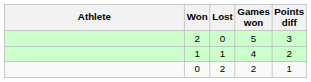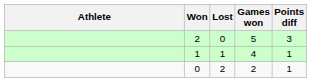(289, 54) 2 -> (289, 54) 1
